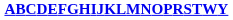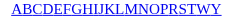(116, 9) bold -> (116, 9) normal
